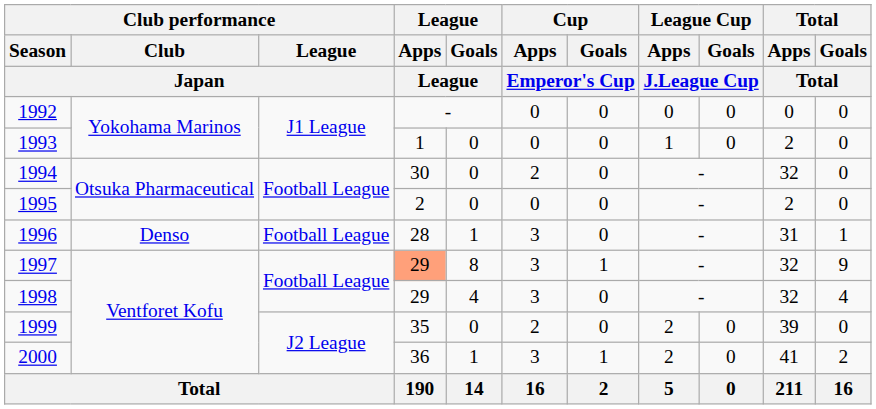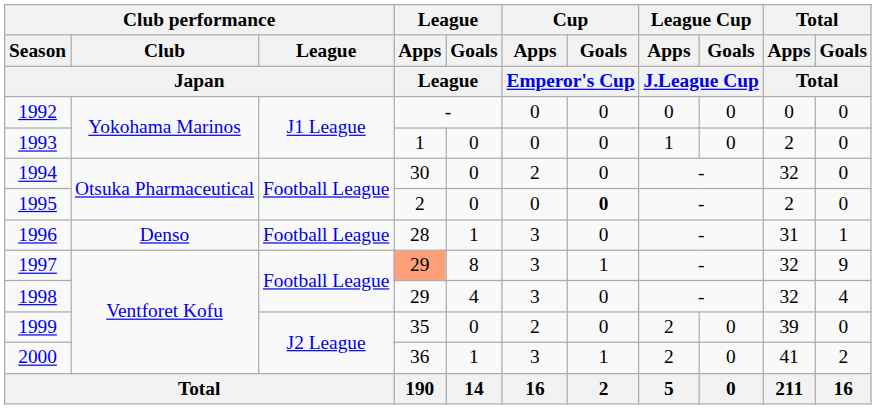(603, 204) normal -> (603, 204) bold
